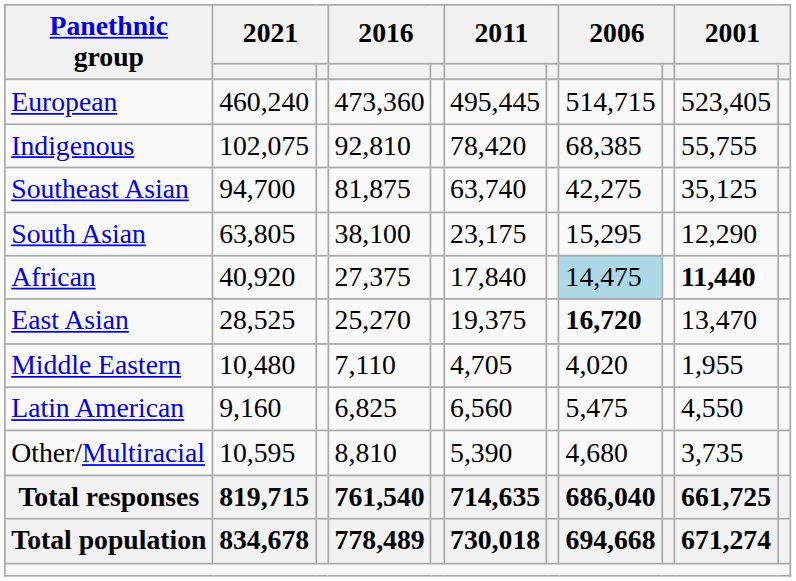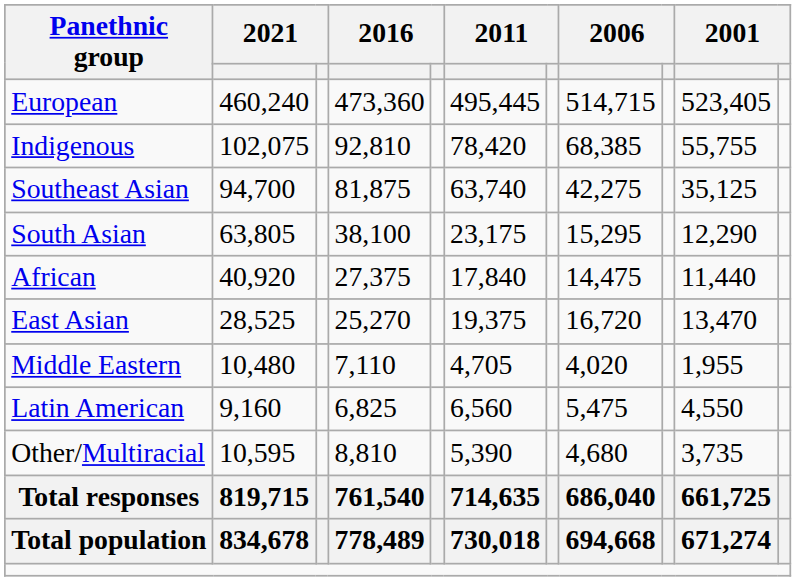(604, 277) lightblue background -> (604, 277) no background
(718, 277) bold -> (719, 277) normal
(604, 320) bold -> (604, 320) normal
